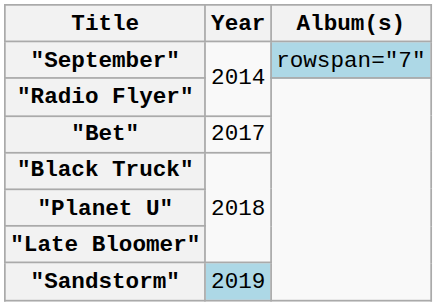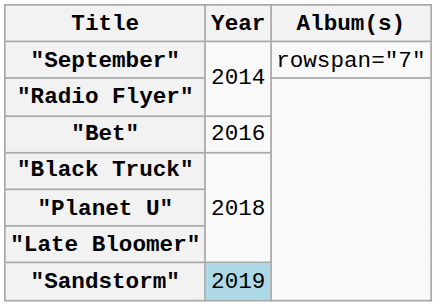(351, 60) lightblue background -> (351, 60) no background
(238, 134) 2017 -> (238, 134) 2016
